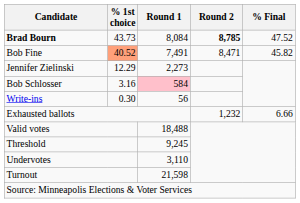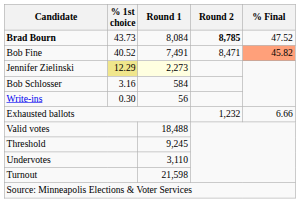(125, 53) lightsalmon background -> (125, 53) no background
(282, 53) no background -> (282, 53) lightsalmon background
(125, 68) no background -> (125, 68) khaki background
(177, 68) no background -> (177, 68) lightyellow background
(181, 83) pink background -> (181, 83) no background
